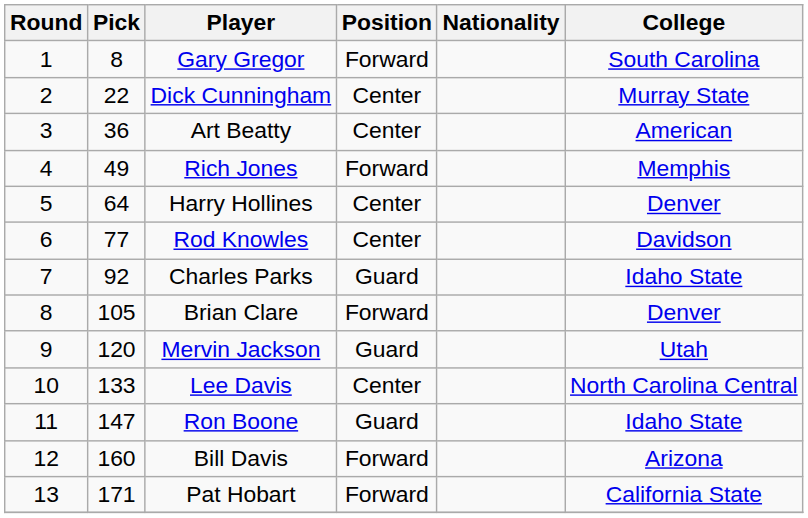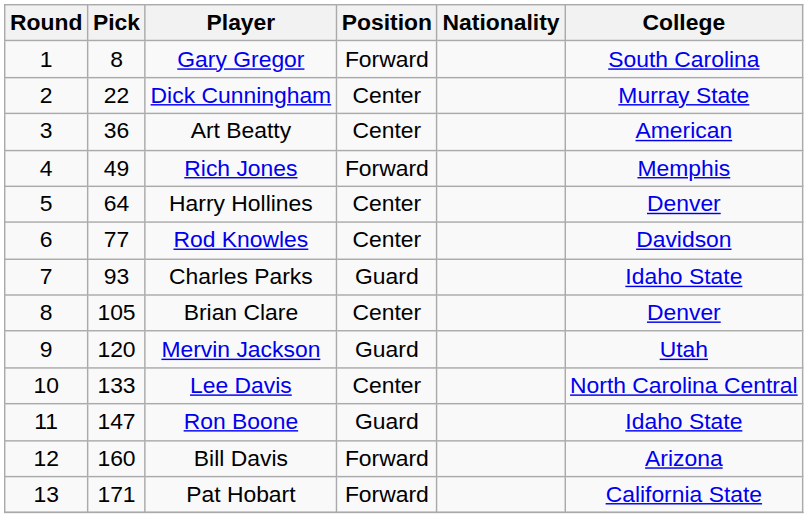(117, 276) 92 -> (117, 276) 93
(387, 312) Forward -> (387, 312) Center
